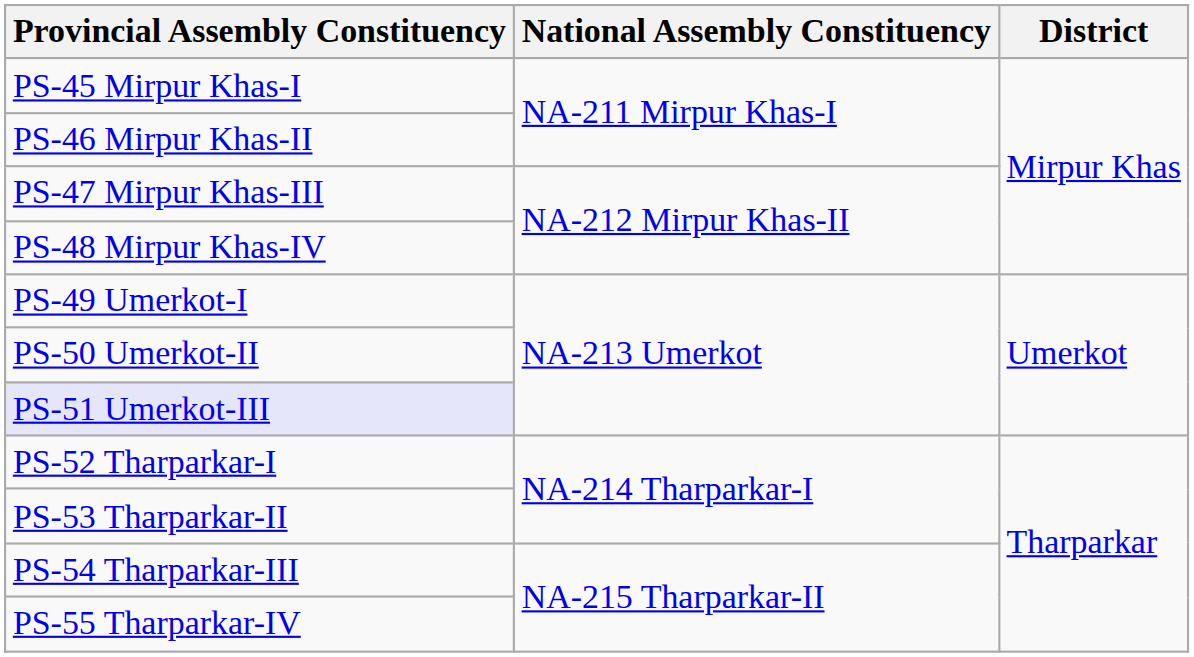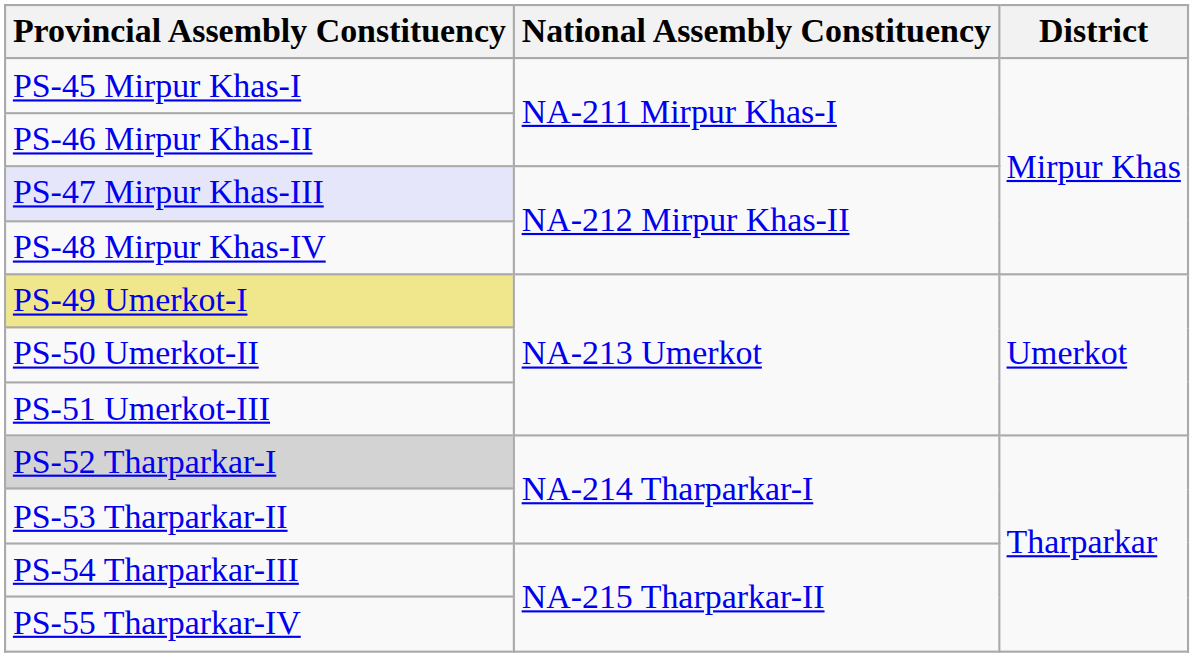(168, 192) no background -> (168, 192) lavender background
(130, 300) no background -> (130, 300) khaki background
(141, 407) lavender background -> (141, 407) no background
(145, 461) no background -> (145, 461) lightgrey background
